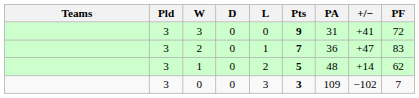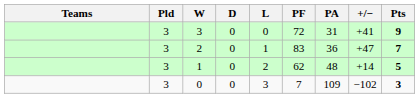columns swapped: (398, 13) <-> (299, 13)
